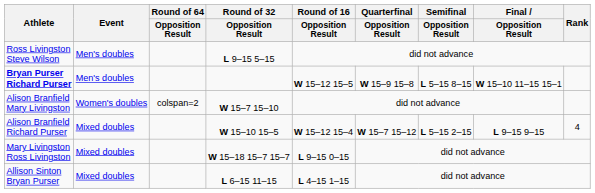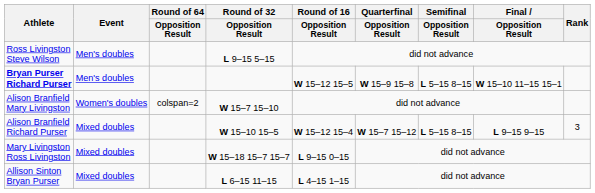(446, 132) L 5–15 2–15 -> (446, 132) L 5–15 8–15
(577, 127) 4 -> (577, 127) 3
